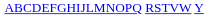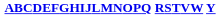(104, 8) normal -> (110, 8) bold
